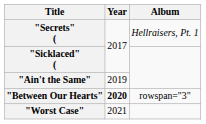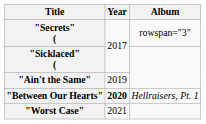(165, 33) Hellraisers, Pt. 1 -> (165, 33) rowspan="3"
(165, 96) rowspan="3" -> (165, 96) Hellraisers, Pt. 1
